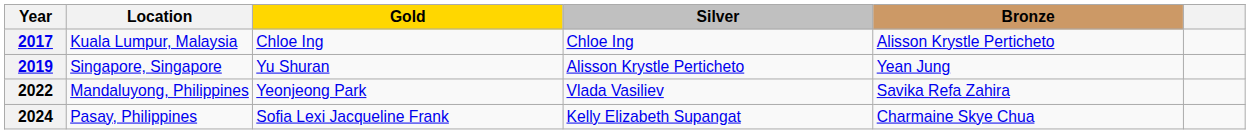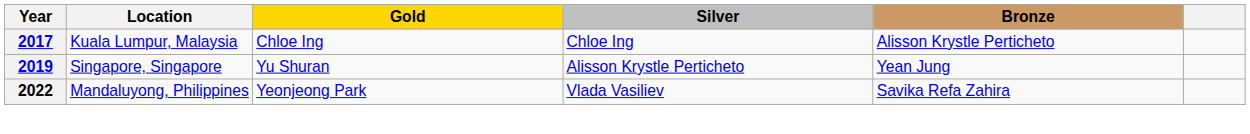- row: (35, 116)
